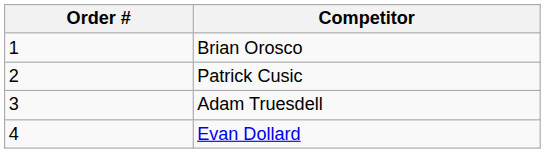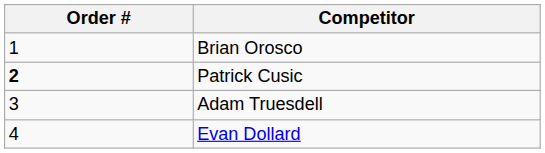(14, 76) normal -> (14, 76) bold
